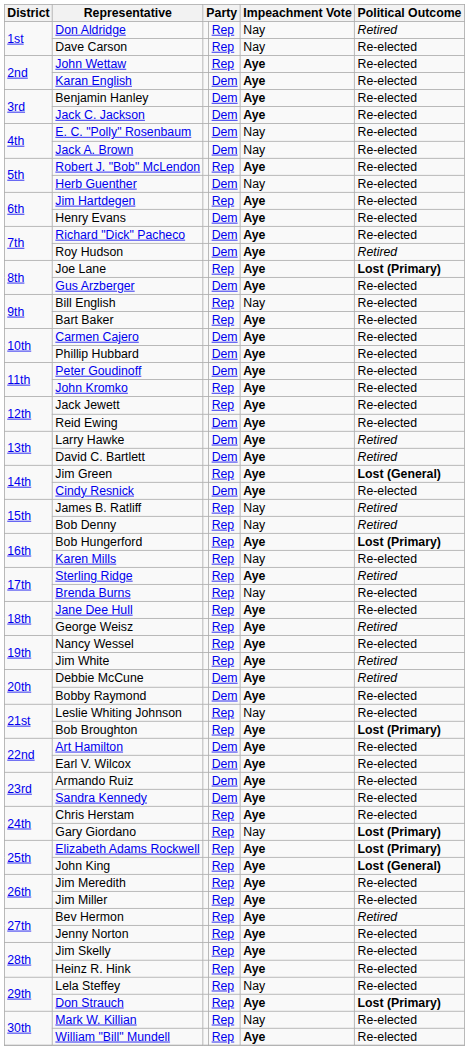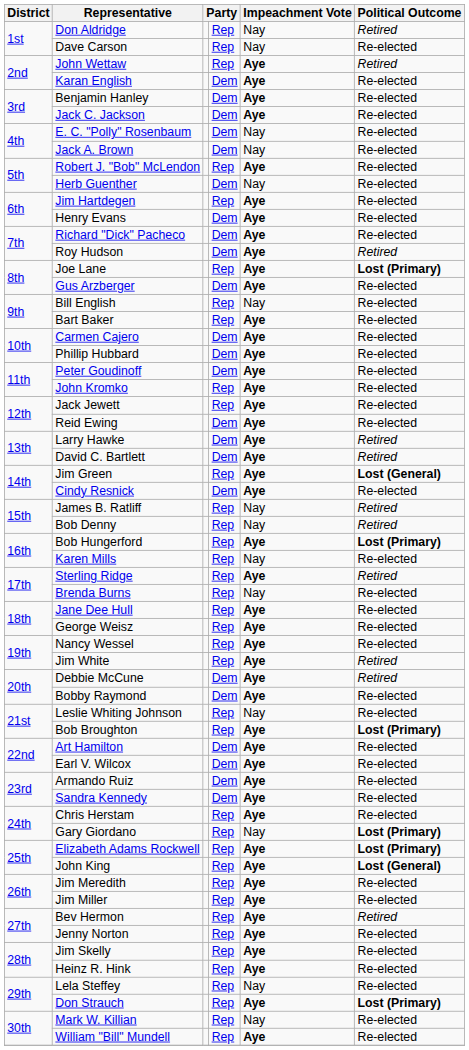(387, 64) Re-elected -> (377, 64) Retired
(377, 627) Retired -> (387, 627) Re-elected
